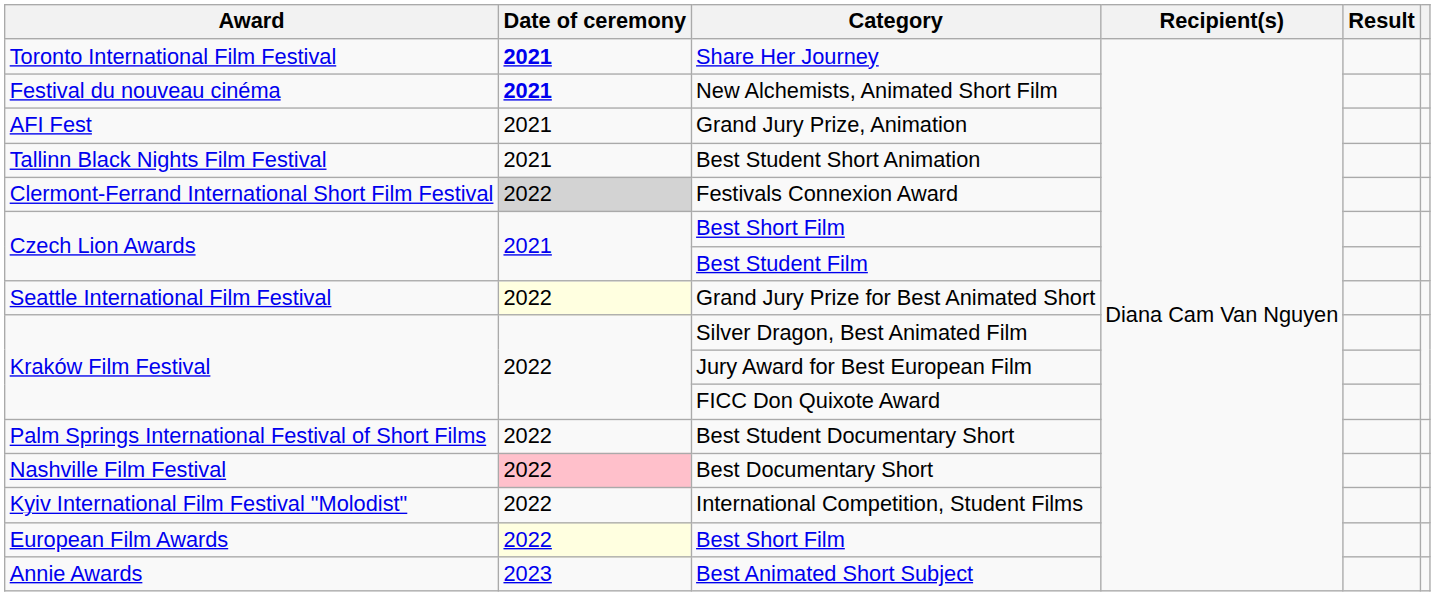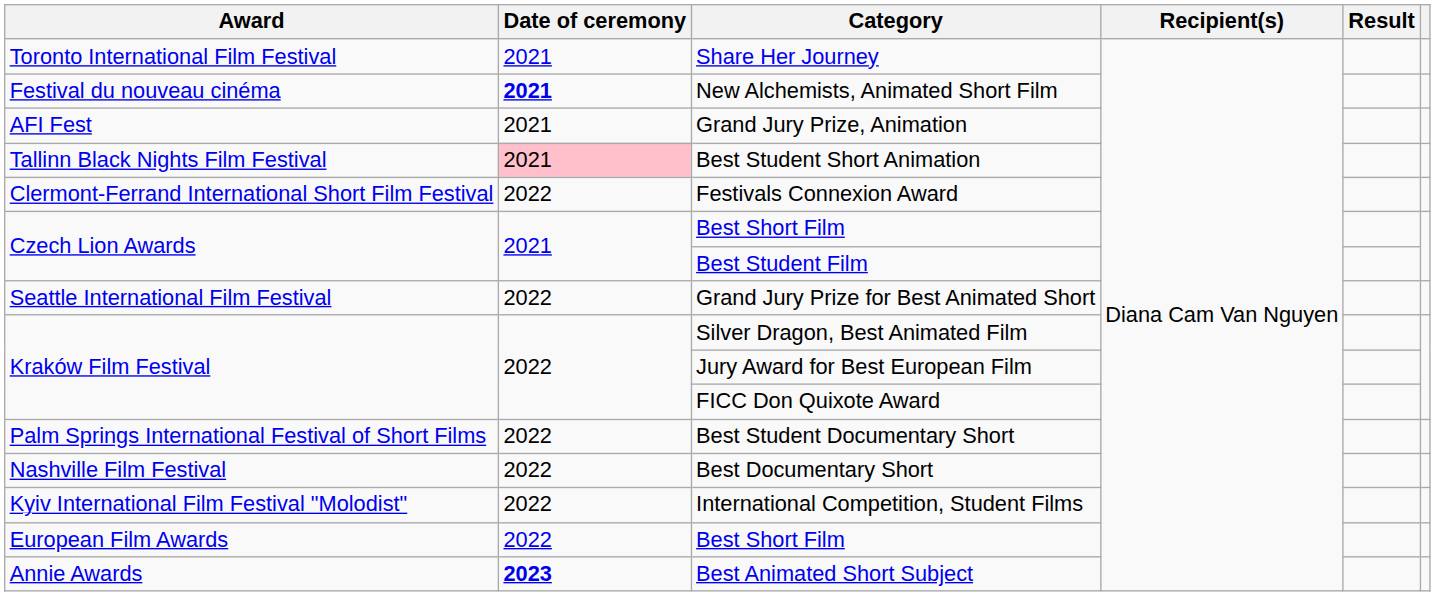(528, 56) bold -> (528, 56) normal
(528, 159) no background -> (528, 159) pink background
(528, 194) lightgrey background -> (528, 194) no background
(528, 297) lightyellow background -> (528, 297) no background
(528, 470) pink background -> (528, 470) no background
(528, 539) lightyellow background -> (528, 539) no background
(528, 573) normal -> (528, 573) bold
